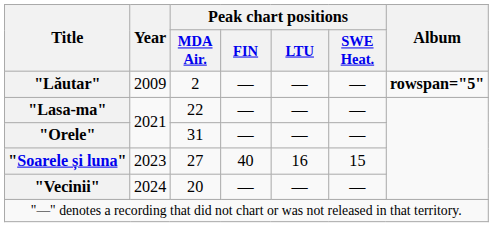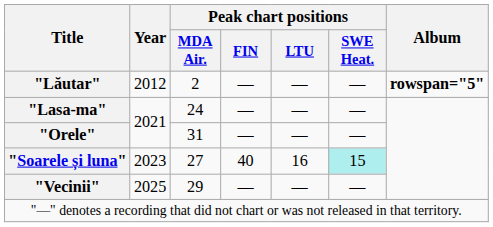(150, 84) 2009 -> (150, 84) 2012
(195, 109) 22 -> (195, 109) 24
(357, 160) no background -> (357, 160) paleturquoise background
(150, 186) 2024 -> (150, 186) 2025
(195, 186) 20 -> (195, 186) 29
